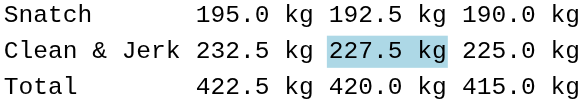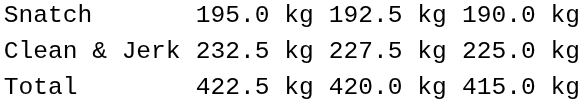(388, 52) lightblue background -> (388, 52) no background
